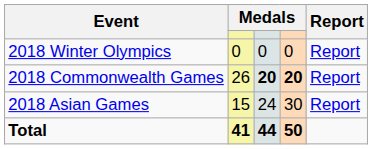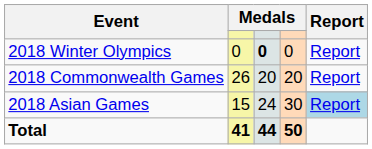(262, 51) normal -> (262, 51) bold
(267, 78) bold -> (267, 78) normal
(293, 78) bold -> (293, 78) normal
(335, 104) no background -> (335, 104) lightblue background
